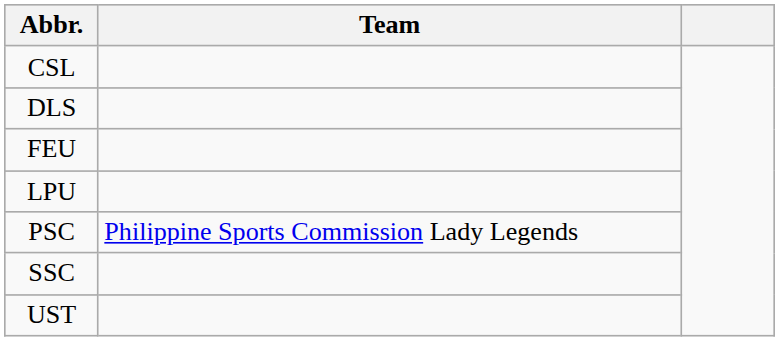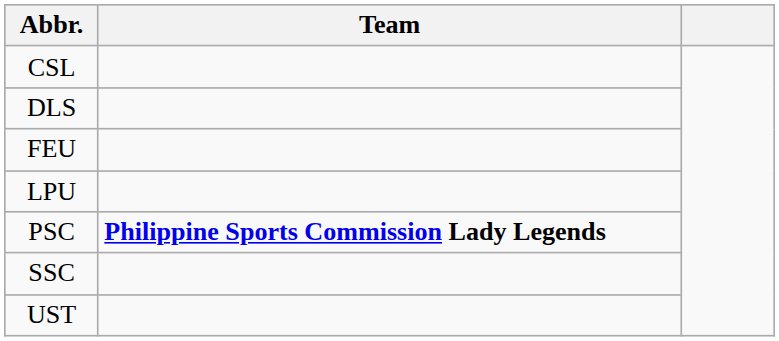(341, 231) normal -> (355, 231) bold
